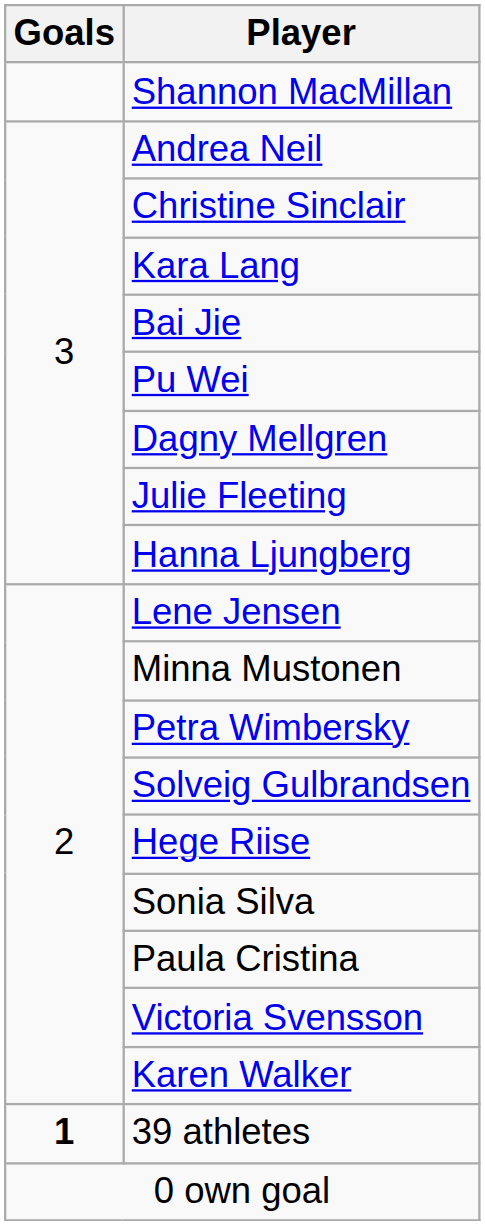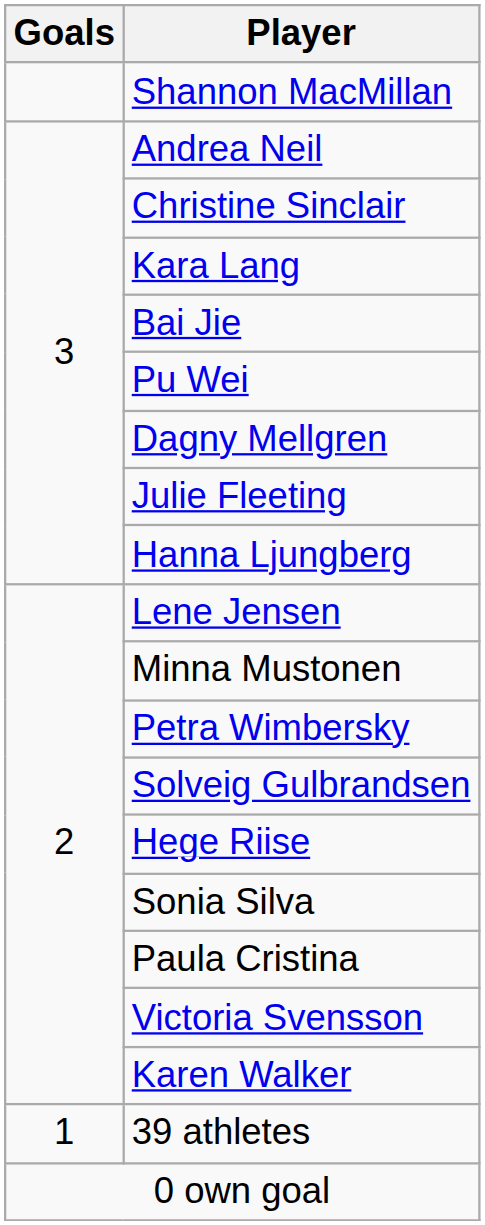(64, 1132) bold -> (64, 1132) normal
